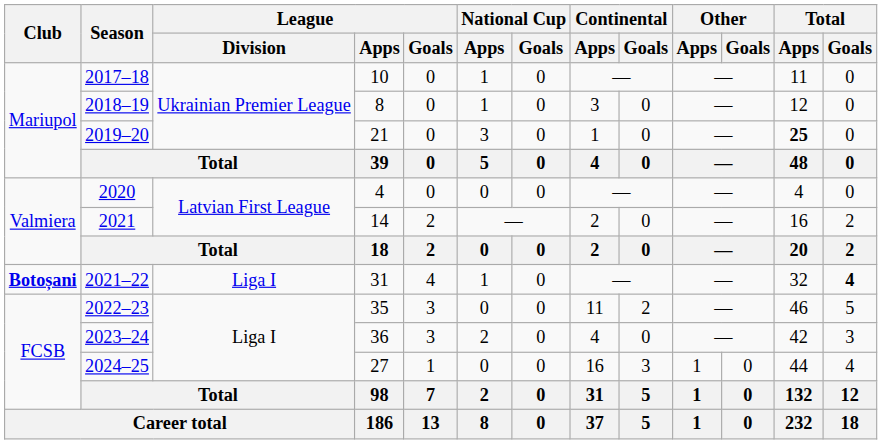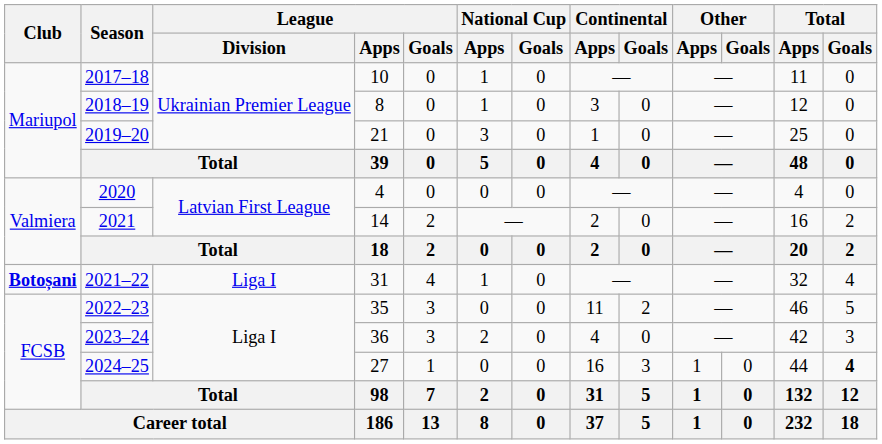(799, 134) bold -> (799, 134) normal
(850, 279) bold -> (850, 279) normal
(850, 366) normal -> (850, 366) bold
